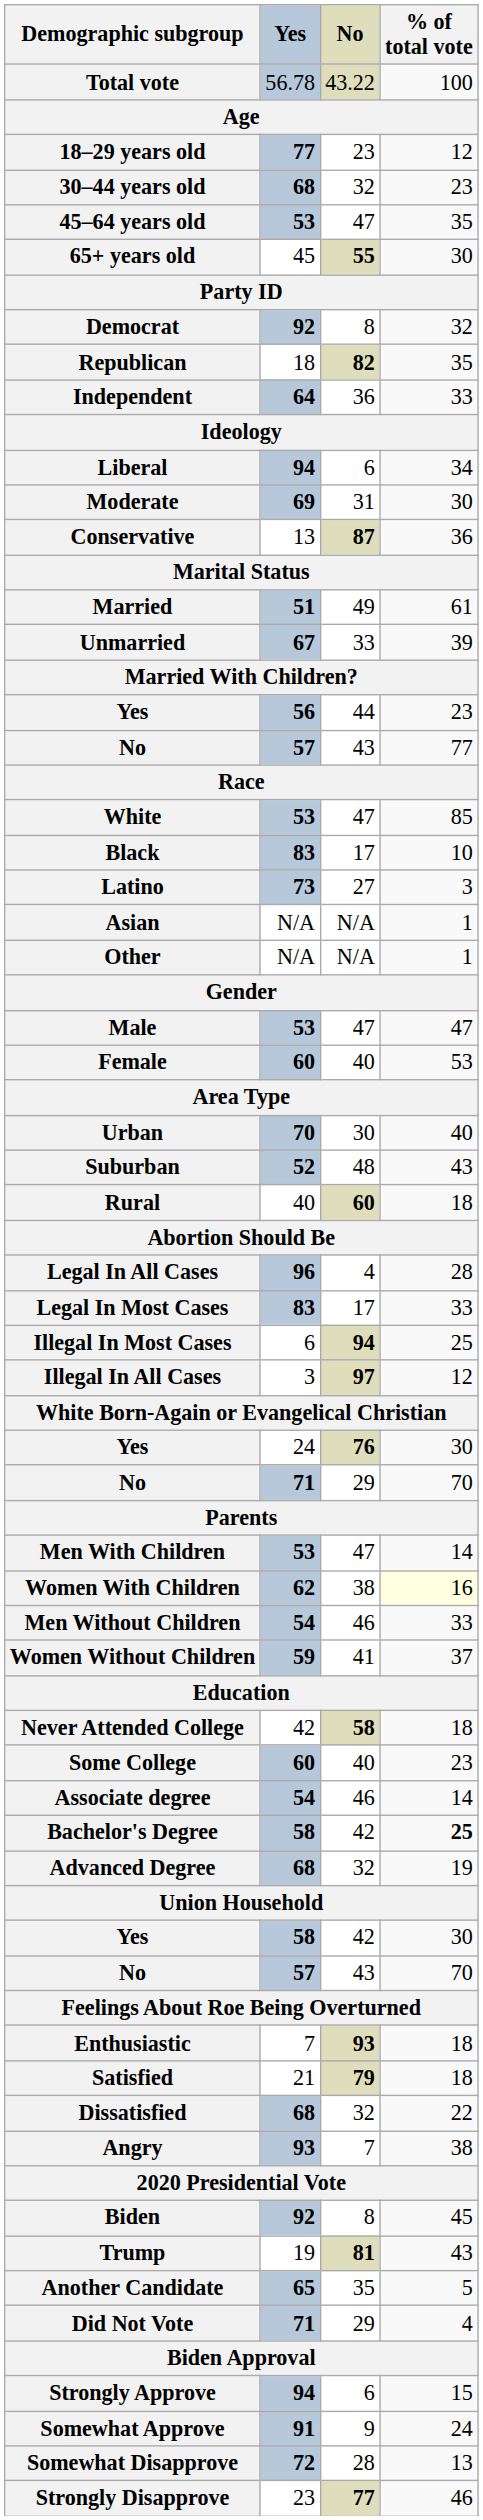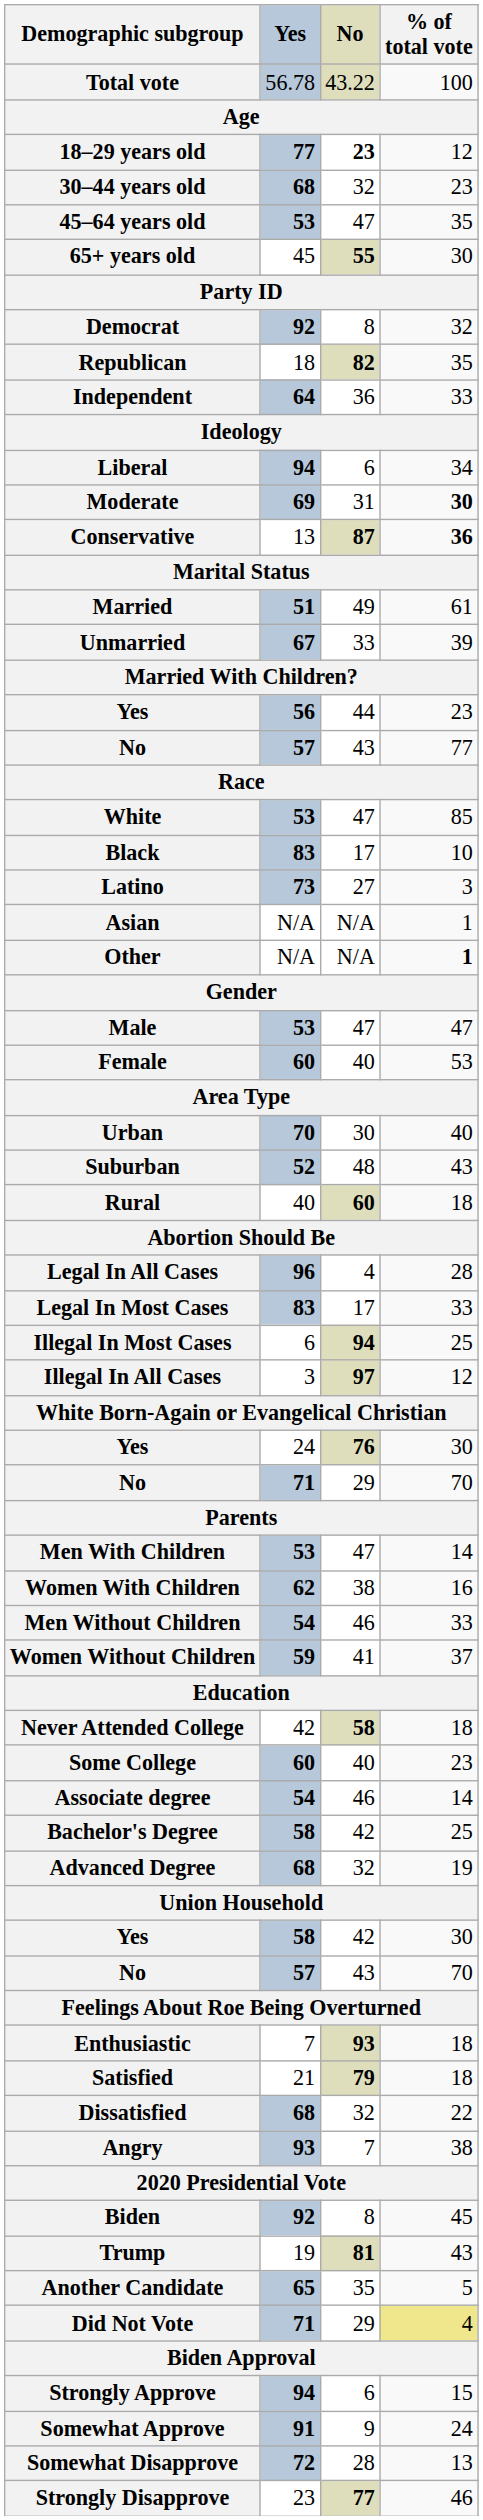(364, 151) normal -> (364, 151) bold
(462, 502) normal -> (462, 502) bold
(462, 537) normal -> (462, 537) bold
(467, 957) normal -> (467, 957) bold
(462, 1587) lightyellow background -> (462, 1587) no background
(462, 1832) bold -> (462, 1832) normal
(467, 2322) no background -> (467, 2322) khaki background
